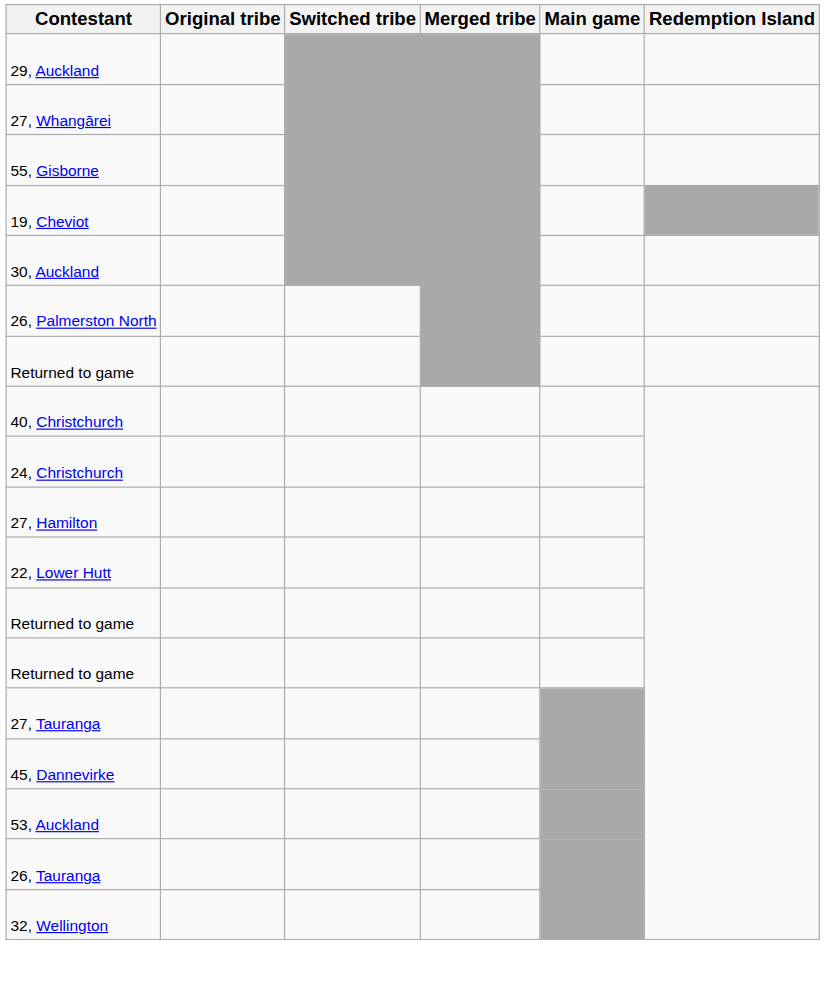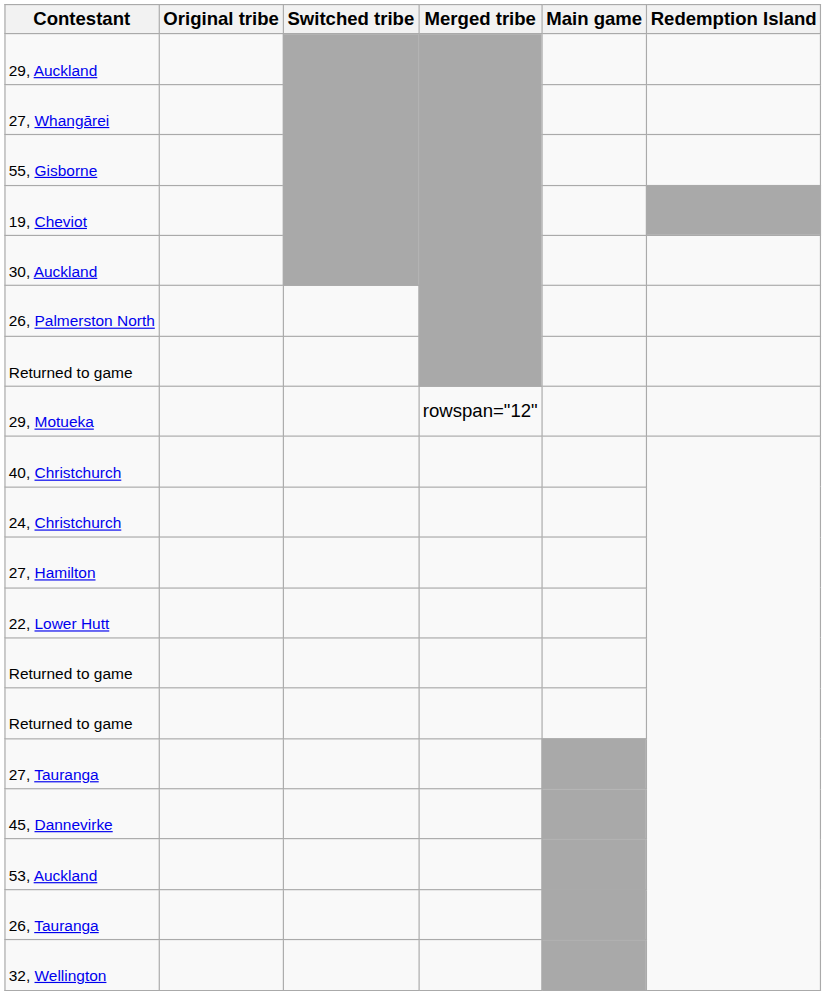+ row: (51, 422)
